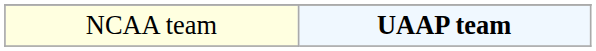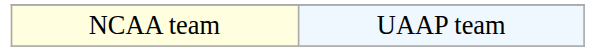(444, 25) bold -> (441, 25) normal
